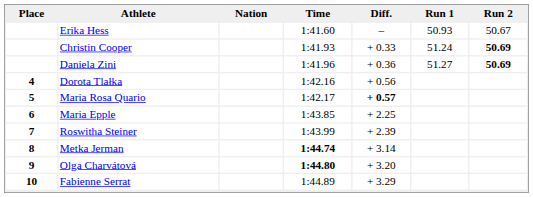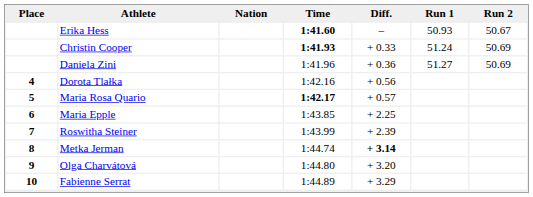(318, 30) normal -> (318, 30) bold
(318, 47) normal -> (318, 47) bold
(498, 47) bold -> (498, 47) normal
(498, 64) bold -> (498, 64) normal
(318, 97) normal -> (318, 97) bold
(381, 97) bold -> (381, 97) normal
(318, 148) bold -> (318, 148) normal
(381, 148) normal -> (381, 148) bold
(318, 165) bold -> (318, 165) normal
